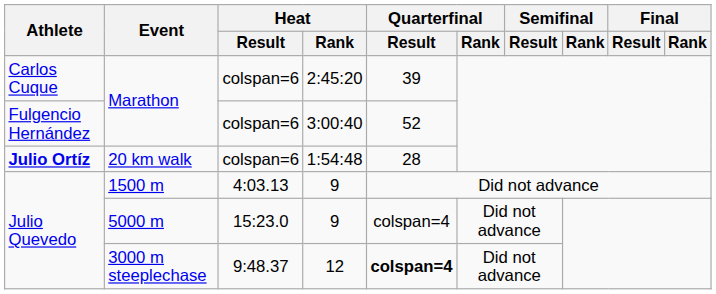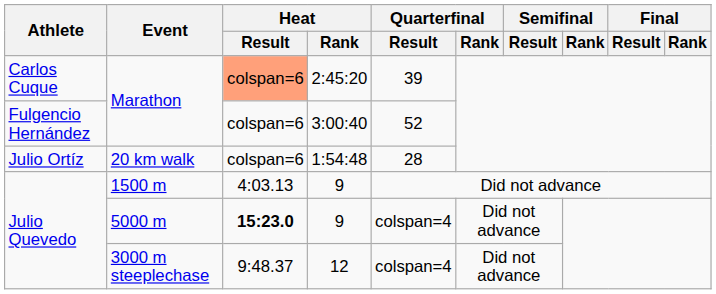(261, 79) no background -> (265, 79) lightsalmon background
(49, 159) bold -> (46, 159) normal
(261, 221) normal -> (265, 221) bold
(411, 266) bold -> (413, 266) normal
